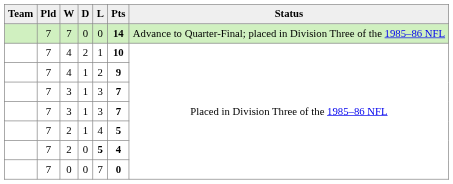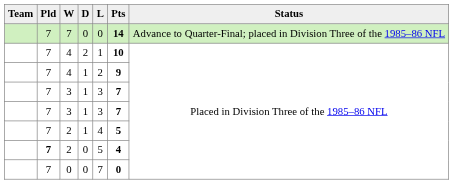(48, 150) normal -> (48, 150) bold
(100, 150) bold -> (100, 150) normal
